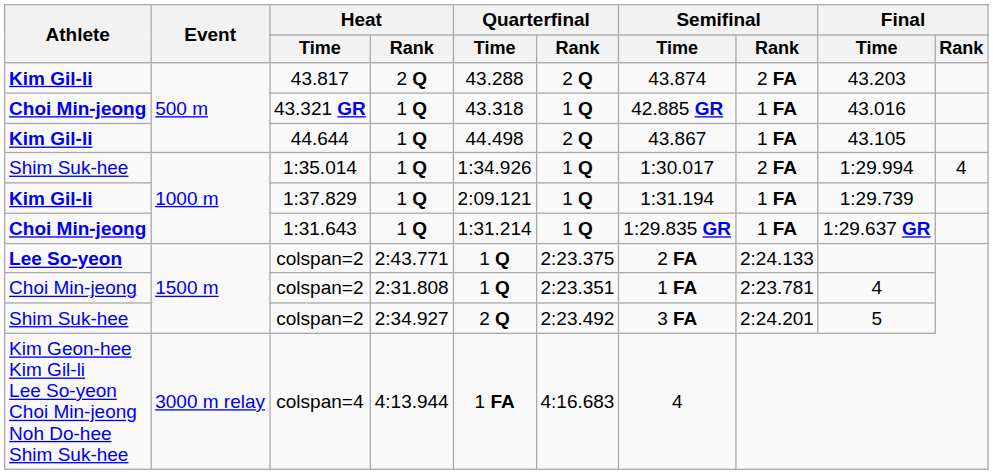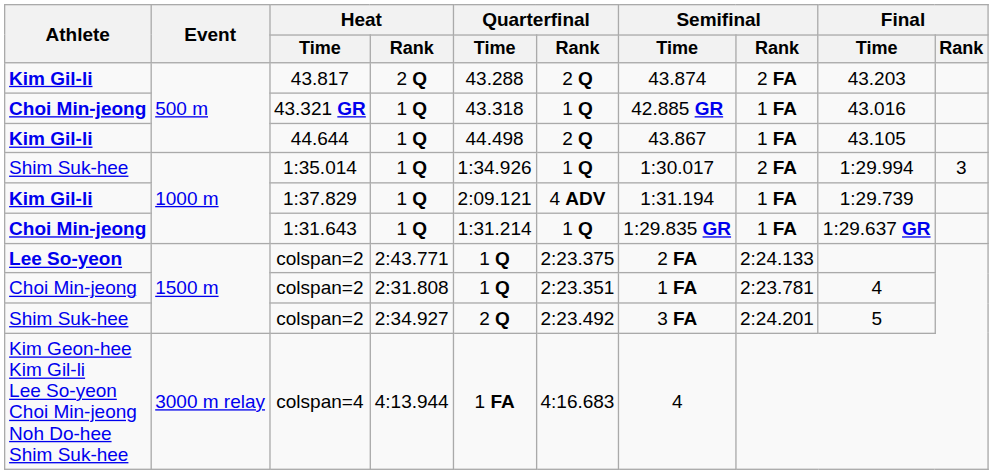(961, 169) 4 -> (961, 169) 3
(577, 199) 1 Q -> (577, 199) 4 ADV
